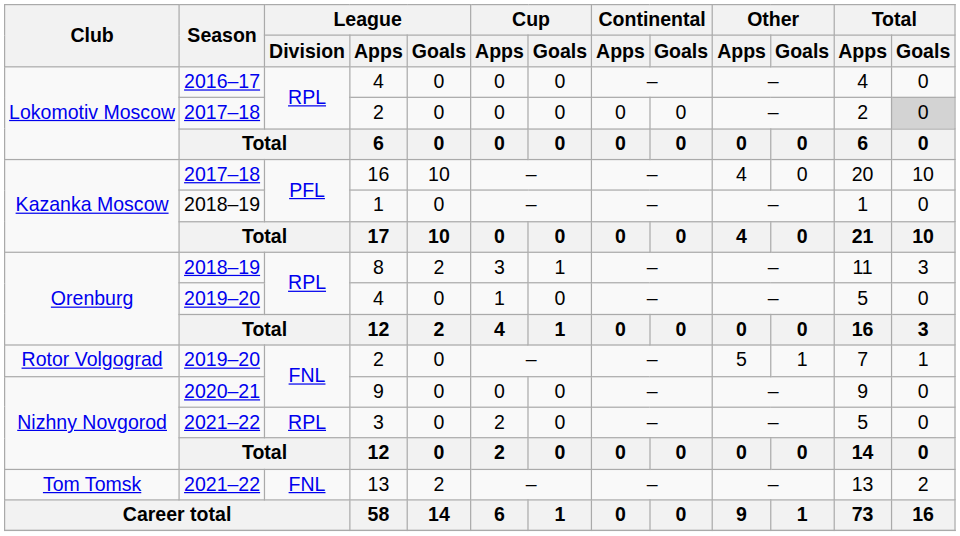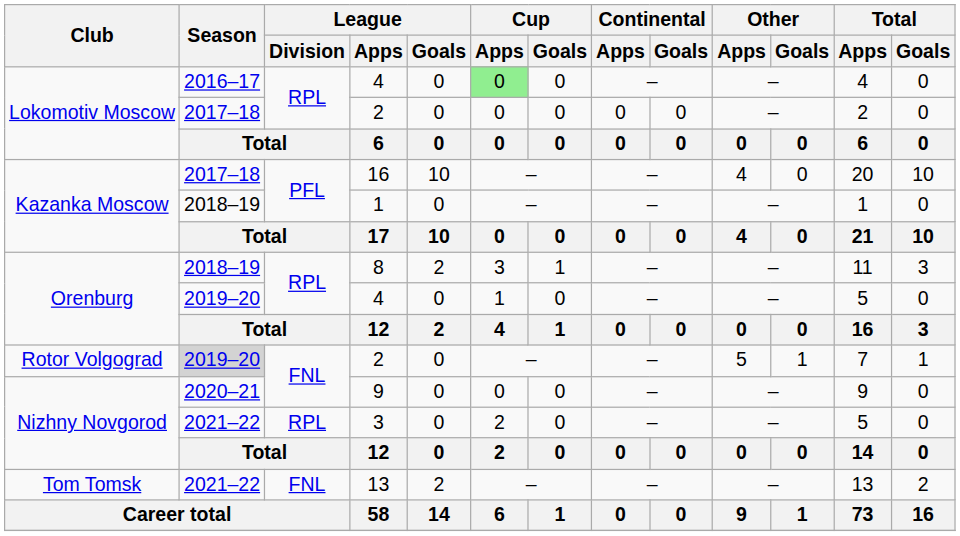(499, 81) no background -> (499, 81) lightgreen background
(923, 112) lightgrey background -> (923, 112) no background
(222, 360) no background -> (222, 360) lightgrey background
